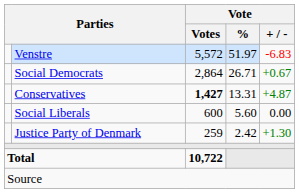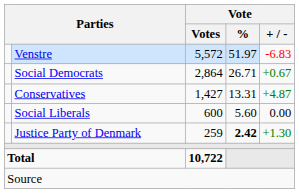(209, 93) bold -> (209, 93) normal
(246, 133) normal -> (246, 133) bold
